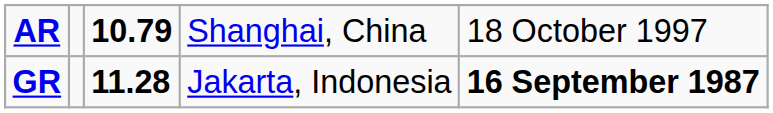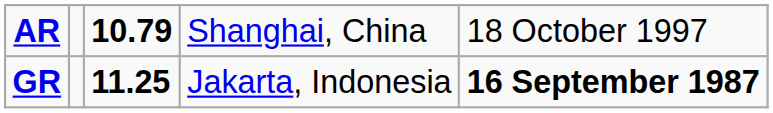(131, 82) 11.28 -> (131, 82) 11.25
